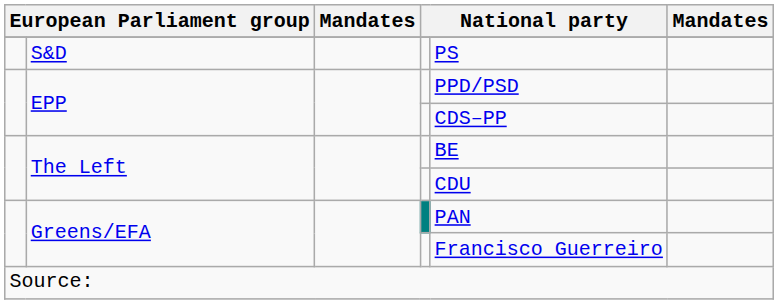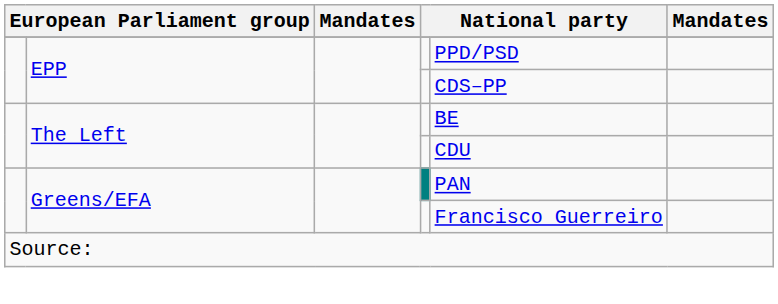- row: (15, 54)
